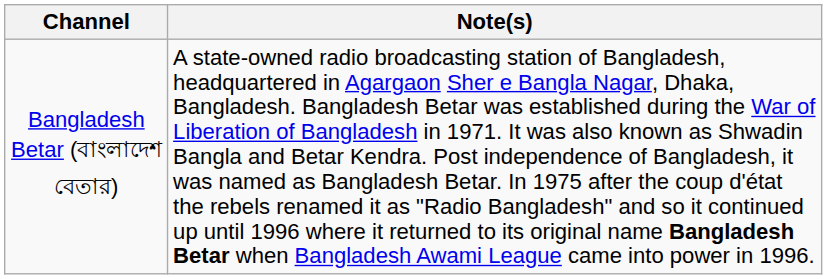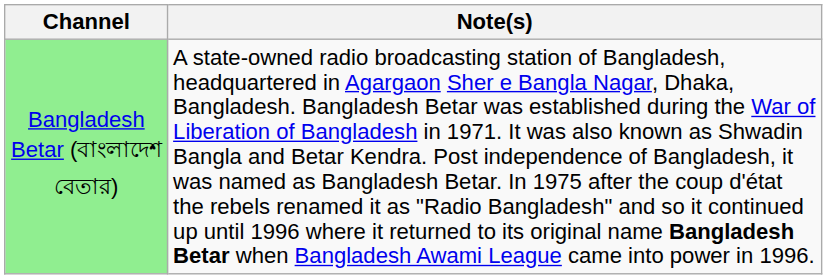(86, 152) no background -> (86, 152) lightgreen background
